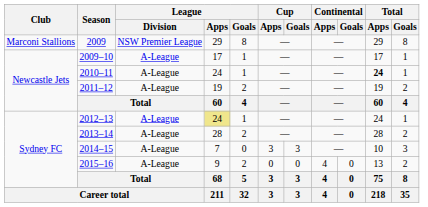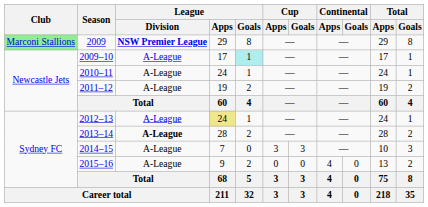(41, 42) no background -> (41, 42) lightgreen background
(160, 42) normal -> (162, 42) bold
(244, 57) no background -> (249, 57) paleturquoise background
(378, 73) bold -> (383, 73) normal
(160, 133) normal -> (162, 133) bold
